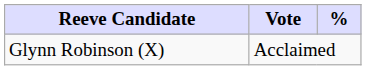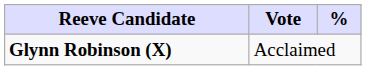(87, 49) normal -> (90, 49) bold
